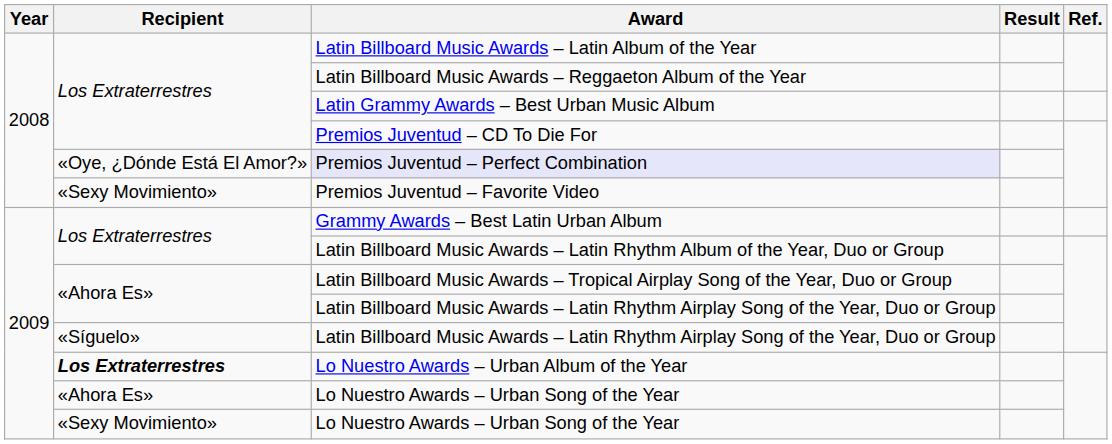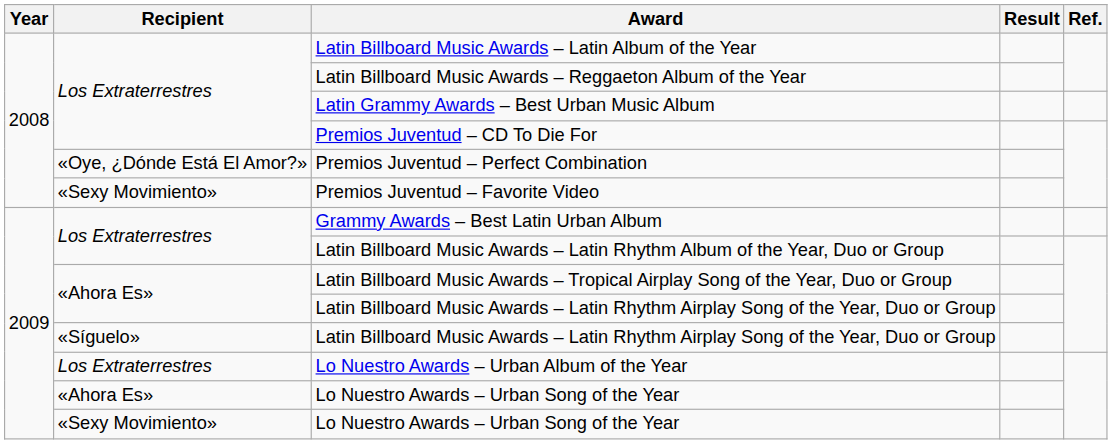(481, 163) lavender background -> (481, 163) no background
(141, 366) bold -> (135, 366) normal
